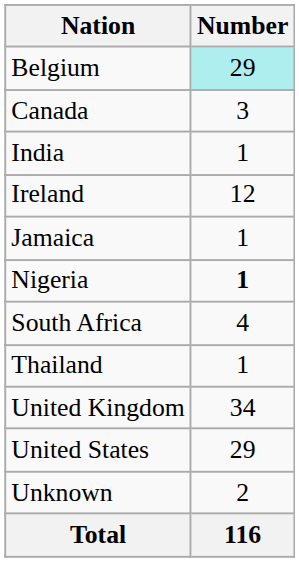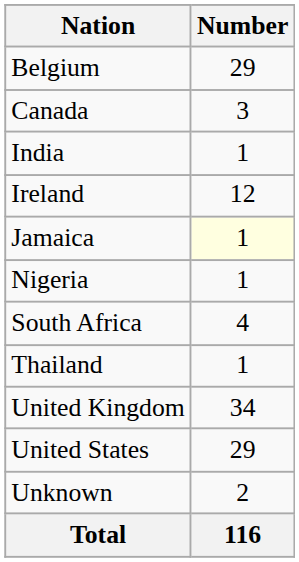(243, 68) paleturquoise background -> (243, 68) no background
(243, 237) no background -> (243, 237) lightyellow background
(243, 280) bold -> (243, 280) normal
